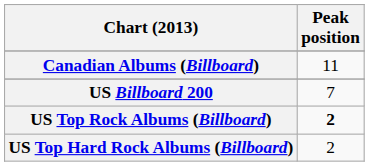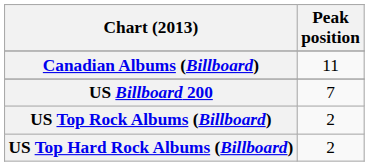(331, 119) bold -> (331, 119) normal
